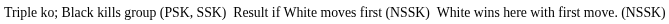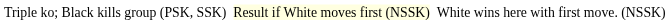(332, 12) no background -> (332, 12) lightyellow background
